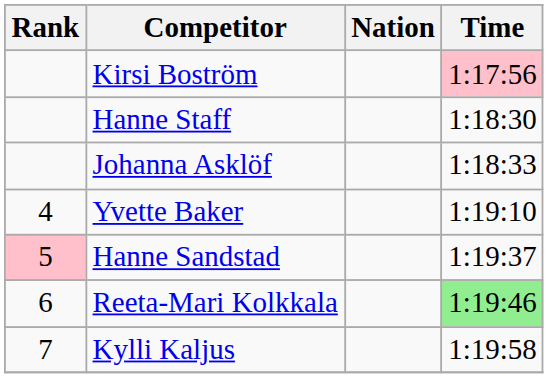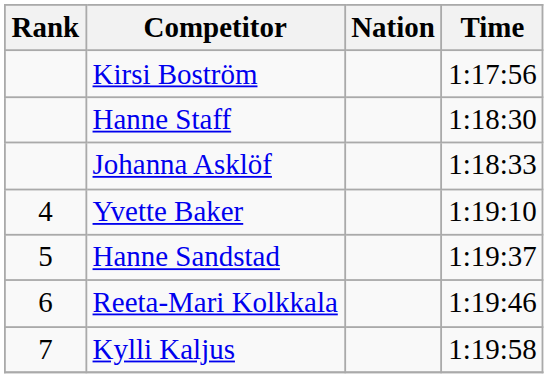(492, 73) pink background -> (492, 73) no background
(45, 257) pink background -> (45, 257) no background
(492, 303) lightgreen background -> (492, 303) no background
